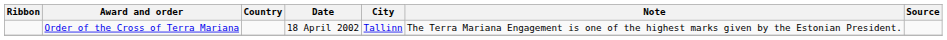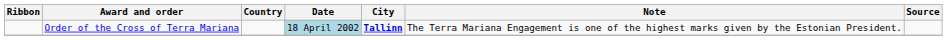(323, 27) no background -> (323, 27) lightblue background
(383, 27) normal -> (383, 27) bold
